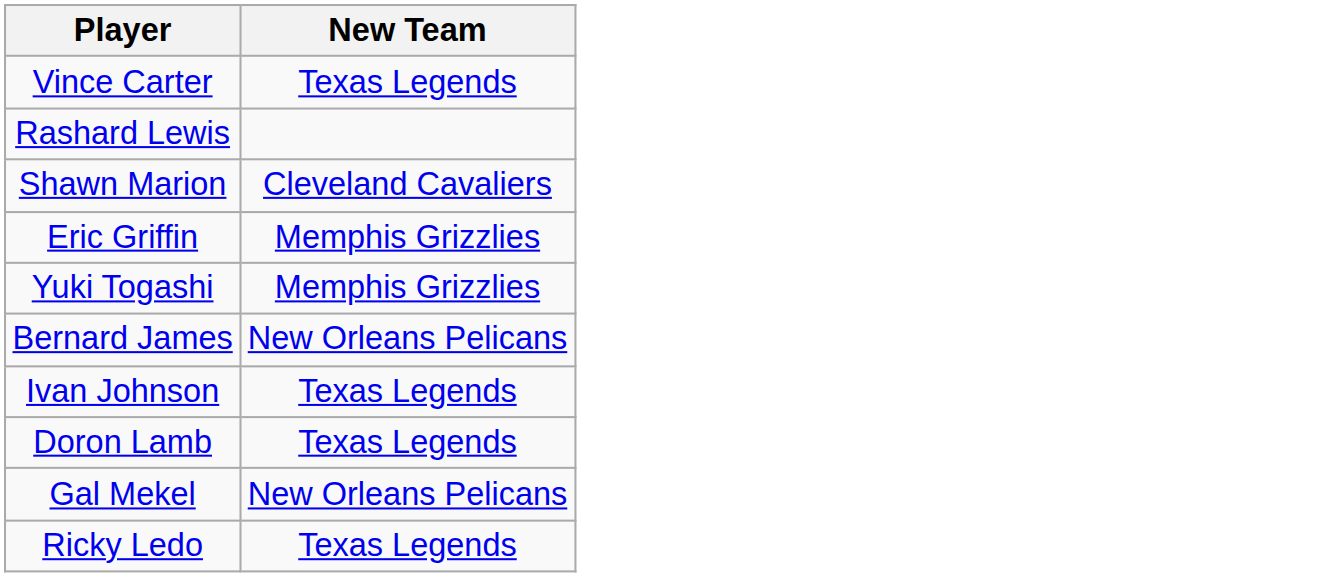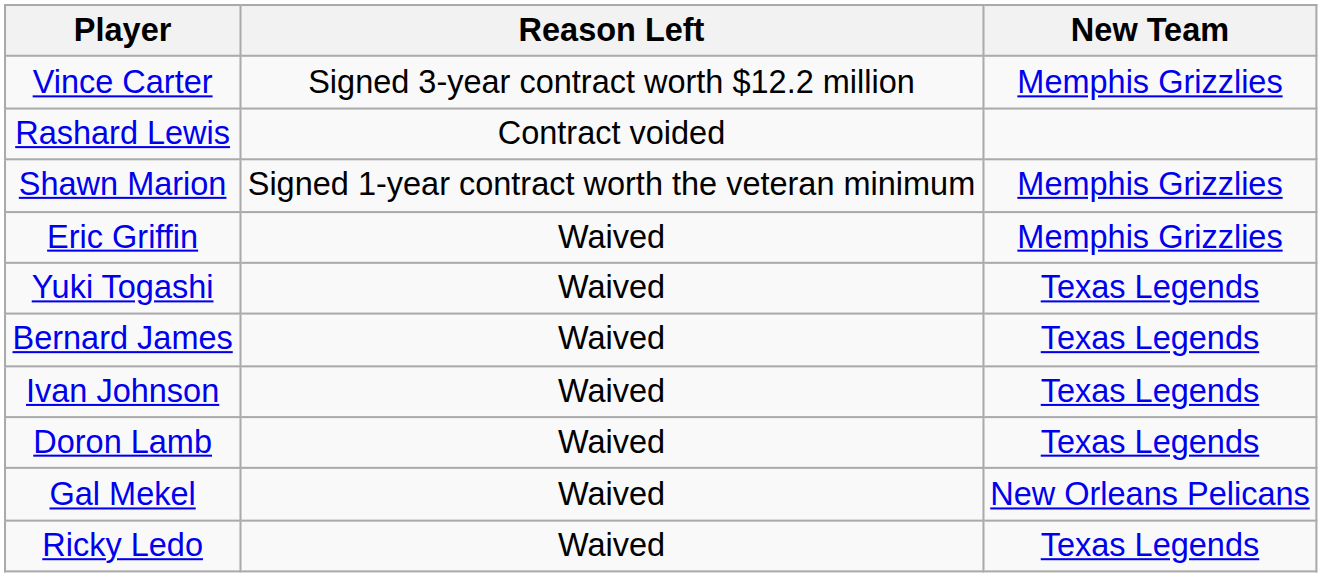+ column: (611, 30)
(407, 81) Texas Legends -> (1150, 81) Memphis Grizzlies
(407, 184) Cleveland Cavaliers -> (1150, 184) Memphis Grizzlies
(407, 287) Memphis Grizzlies -> (1150, 287) Texas Legends
(407, 339) New Orleans Pelicans -> (1150, 339) Texas Legends
